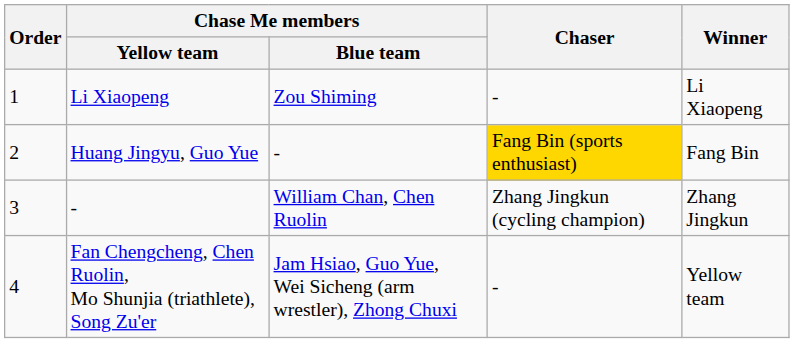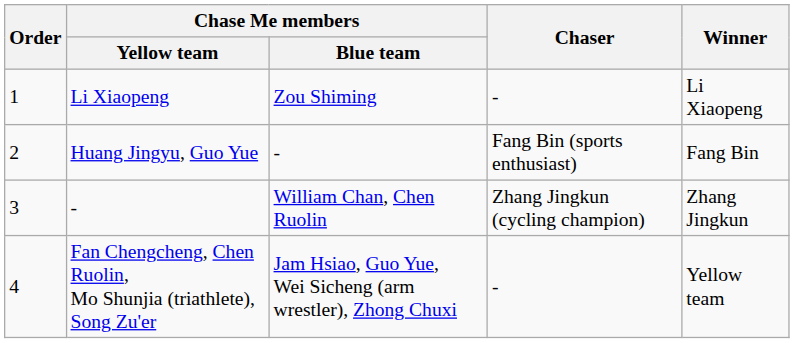(557, 152) gold background -> (557, 152) no background
